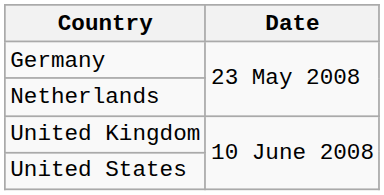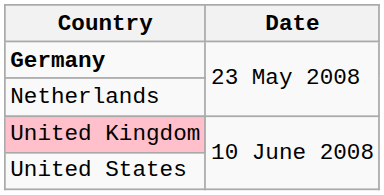(58, 60) normal -> (58, 60) bold
(105, 134) no background -> (105, 134) pink background
